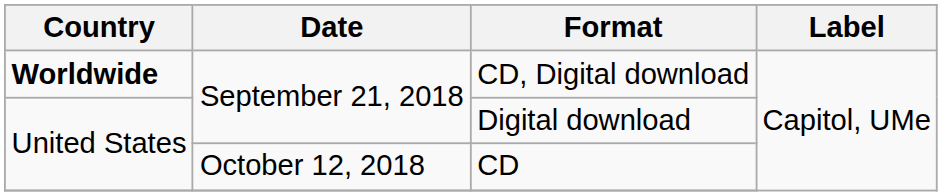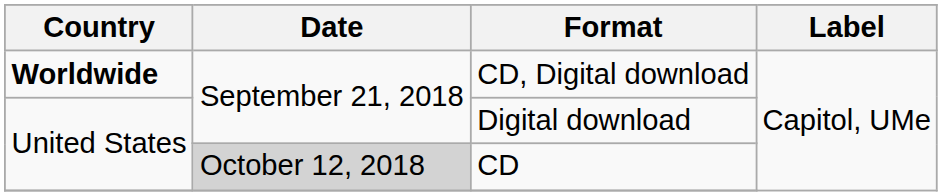(312, 166) no background -> (312, 166) lightgrey background
